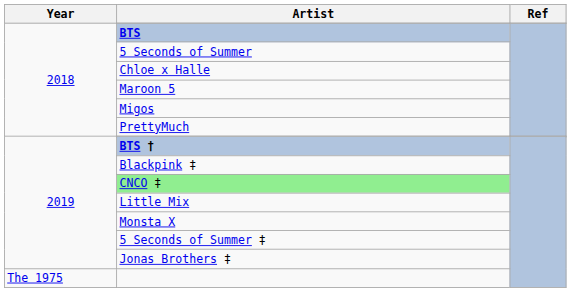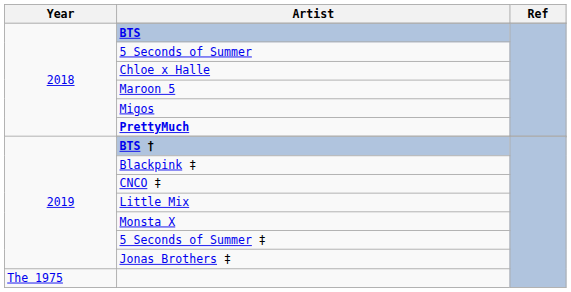(154, 127) normal -> (154, 127) bold
(140, 184) lightgreen background -> (140, 184) no background
